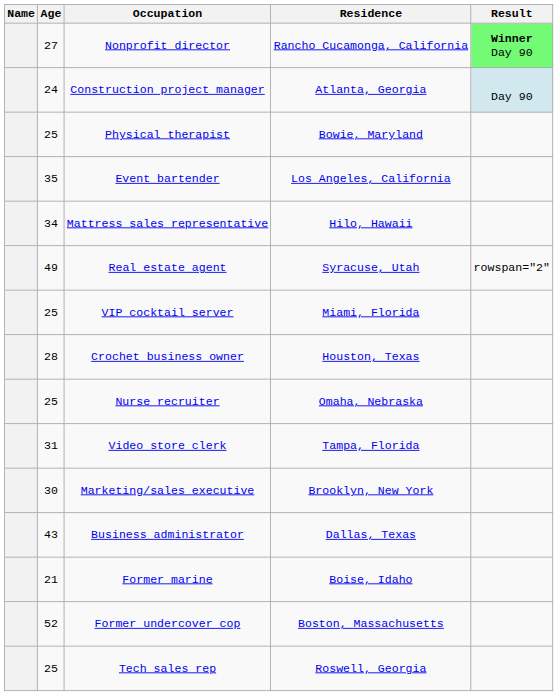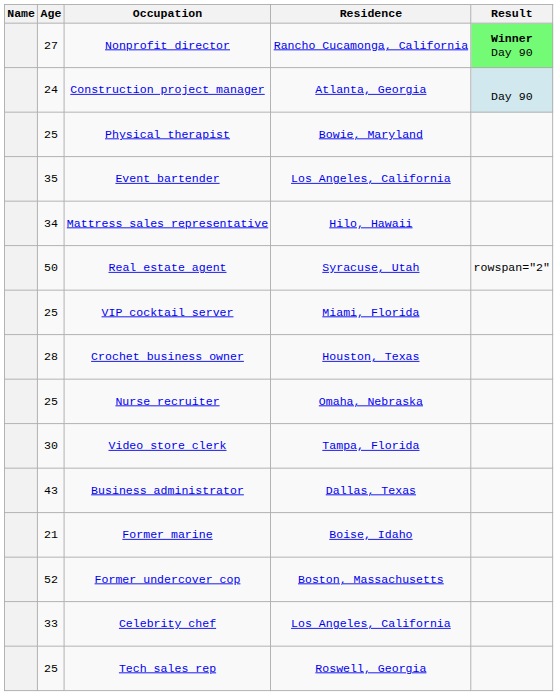(51, 268) 49 -> (51, 268) 50
(51, 446) 31 -> (51, 446) 30
- row: (168, 491)
+ row: (168, 624)
